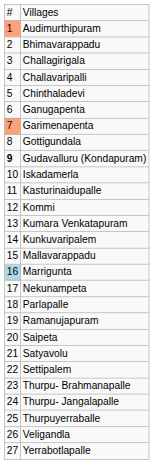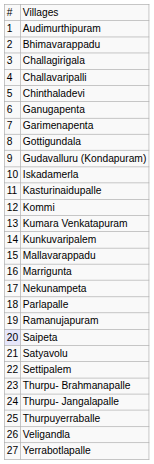(10, 28) lightsalmon background -> (10, 28) no background
(10, 126) lightsalmon background -> (10, 126) no background
(10, 158) bold -> (10, 158) normal
(12, 272) lightblue background -> (12, 272) no background
(12, 337) no background -> (12, 337) lavender background
